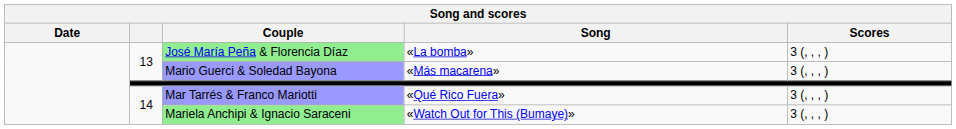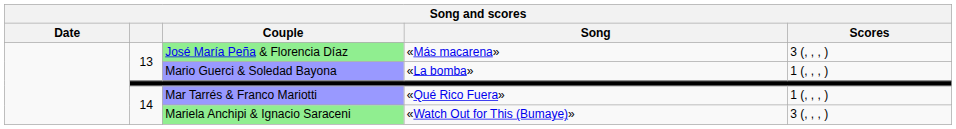(440, 52) «La bomba» -> (453, 52) «Más macarena»
(453, 71) «Más macarena» -> (440, 71) «La bomba»
(809, 71) 3 (, , , ) -> (809, 71) 1 (, , , )
(809, 95) 3 (, , , ) -> (809, 95) 1 (, , , )
